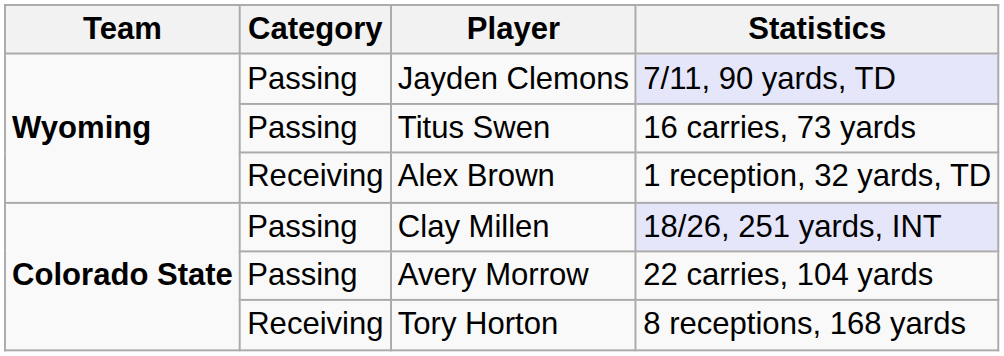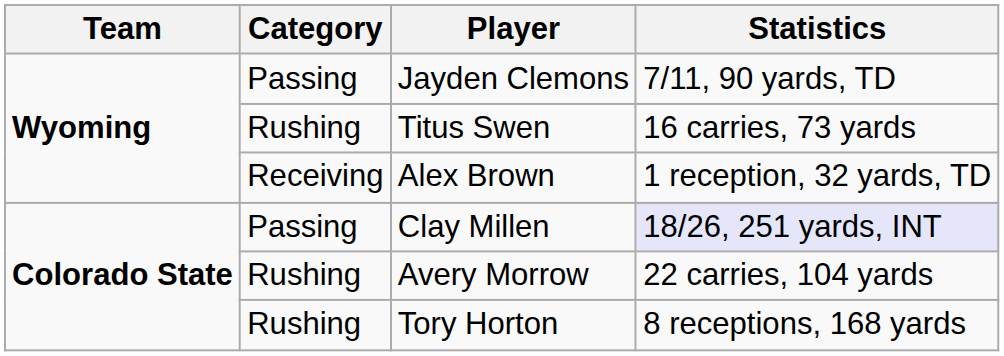(770, 78) lavender background -> (770, 78) no background
(302, 127) Passing -> (304, 127) Rushing
(302, 275) Passing -> (304, 275) Rushing
(315, 324) Receiving -> (304, 324) Rushing
